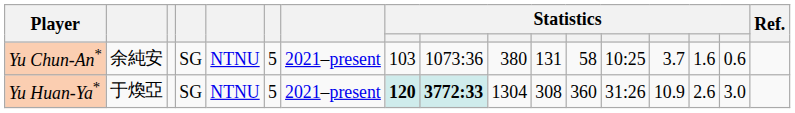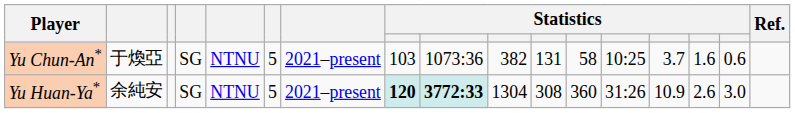(136, 58) 余純安 -> (136, 58) 于煥亞
(514, 58) 380 -> (514, 58) 382
(136, 91) 于煥亞 -> (136, 91) 余純安
